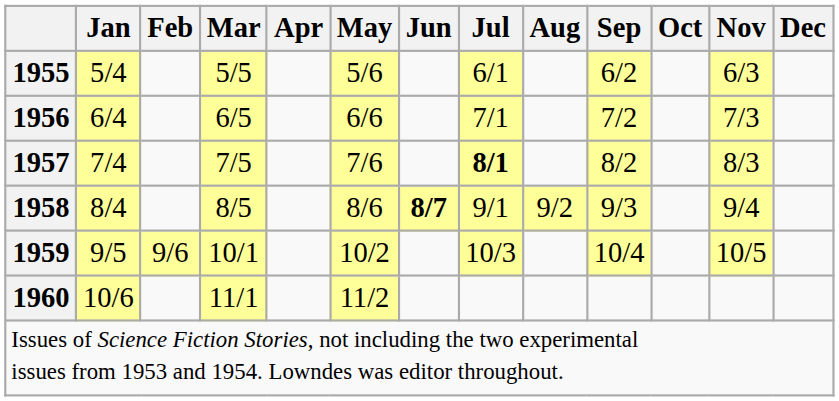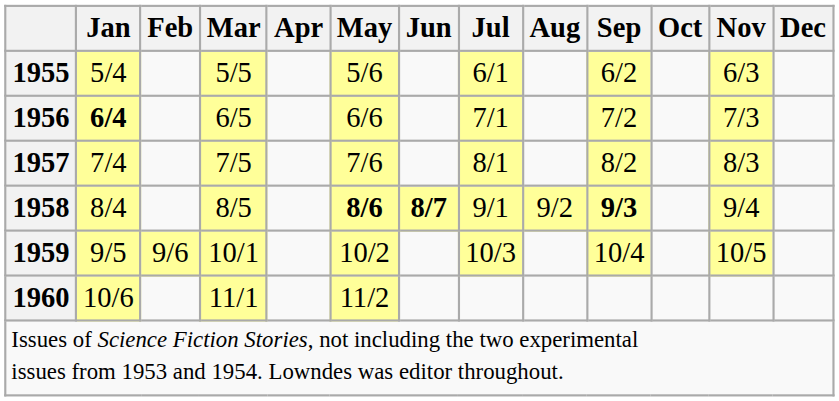(108, 117) normal -> (108, 117) bold
(491, 162) bold -> (491, 162) normal
(364, 207) normal -> (364, 207) bold
(619, 207) normal -> (619, 207) bold
